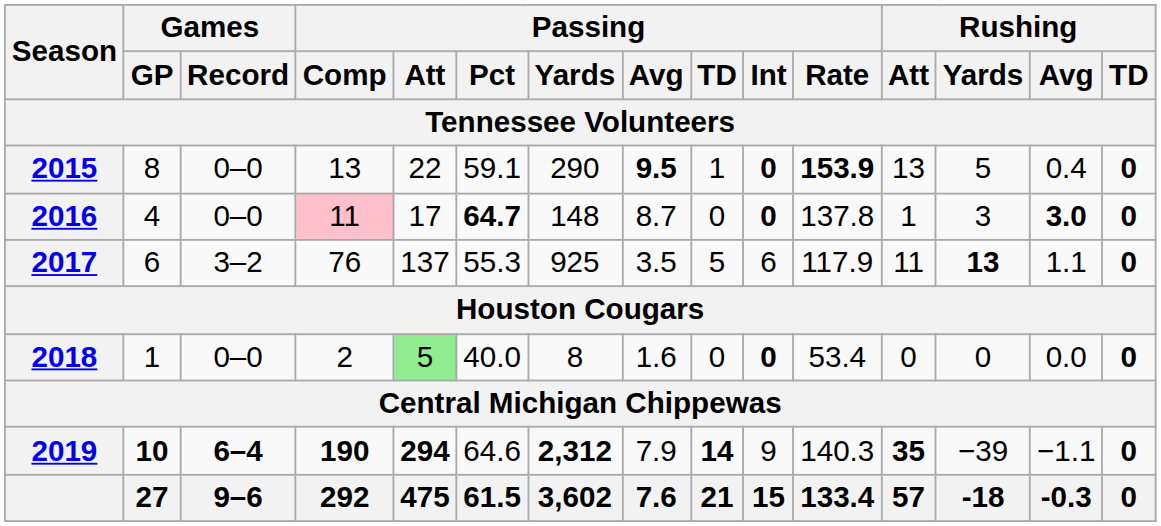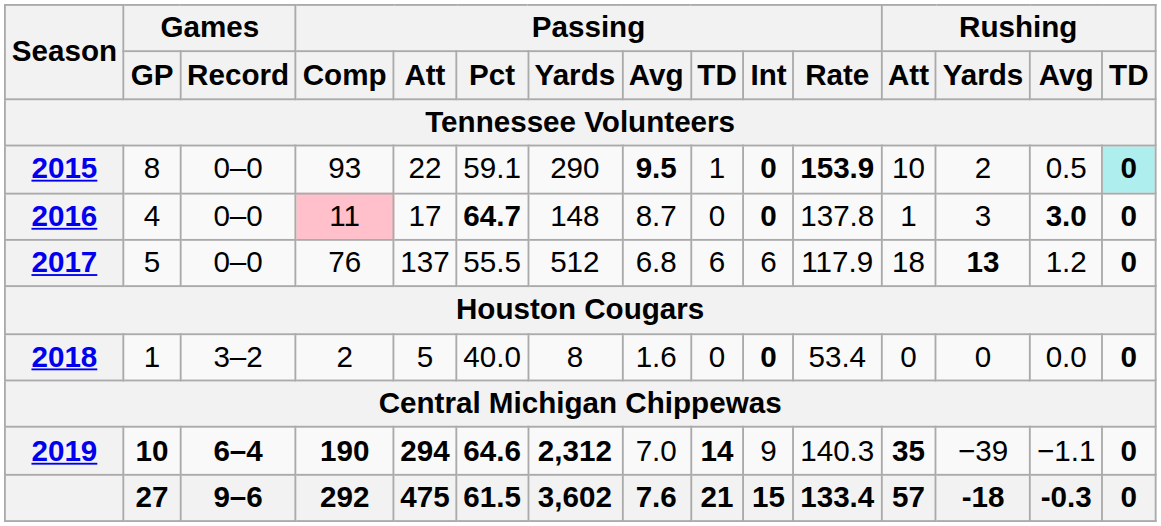(345, 168) 13 -> (345, 168) 93
(908, 168) 13 -> (908, 168) 10
(983, 168) 5 -> (983, 168) 2
(1066, 168) 0.4 -> (1066, 168) 0.5
(1129, 168) no background -> (1129, 168) paleturquoise background
(152, 262) 6 -> (152, 262) 5
(238, 262) 3–2 -> (238, 262) 0–0
(492, 262) 55.3 -> (492, 262) 55.5
(575, 262) 925 -> (575, 262) 512
(656, 262) 3.5 -> (656, 262) 6.8
(717, 262) 5 -> (717, 262) 6
(908, 262) 11 -> (908, 262) 18
(1066, 262) 1.1 -> (1066, 262) 1.2
(238, 356) 0–0 -> (238, 356) 3–2
(425, 356) lightgreen background -> (425, 356) no background
(492, 450) normal -> (492, 450) bold
(656, 450) 7.9 -> (656, 450) 7.0
